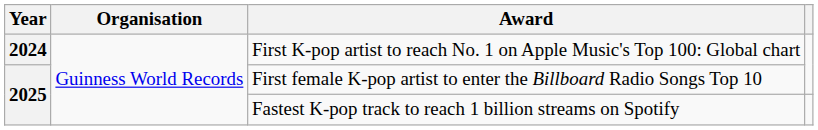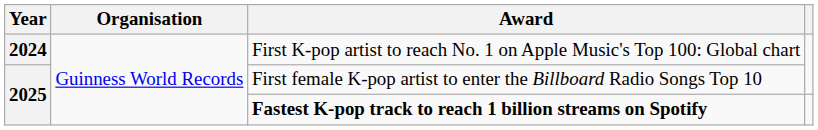(466, 109) normal -> (480, 109) bold
